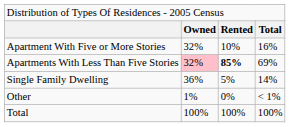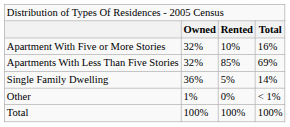(193, 63) pink background -> (193, 63) no background
(231, 63) bold -> (230, 63) normal
